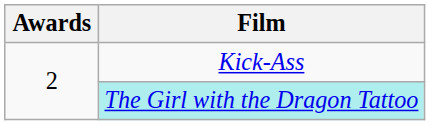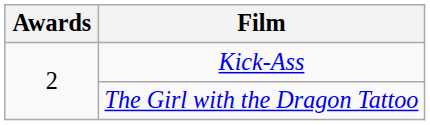(261, 100) paleturquoise background -> (261, 100) no background
